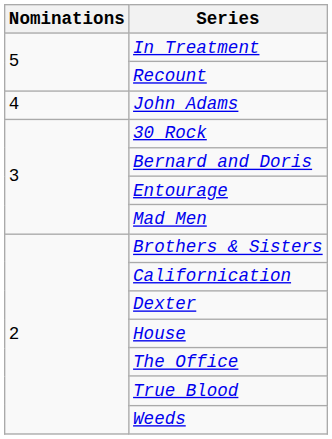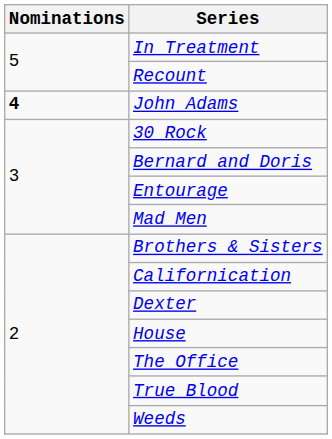(14, 105) normal -> (14, 105) bold
